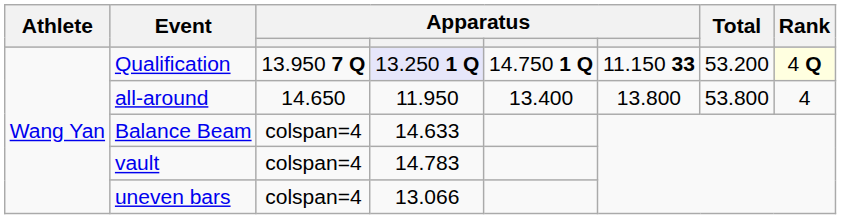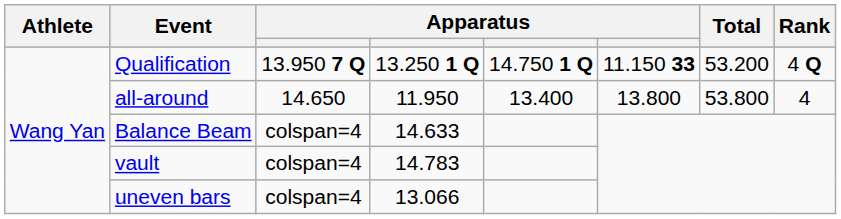(427, 64) lavender background -> (427, 64) no background
(805, 64) lightyellow background -> (805, 64) no background
